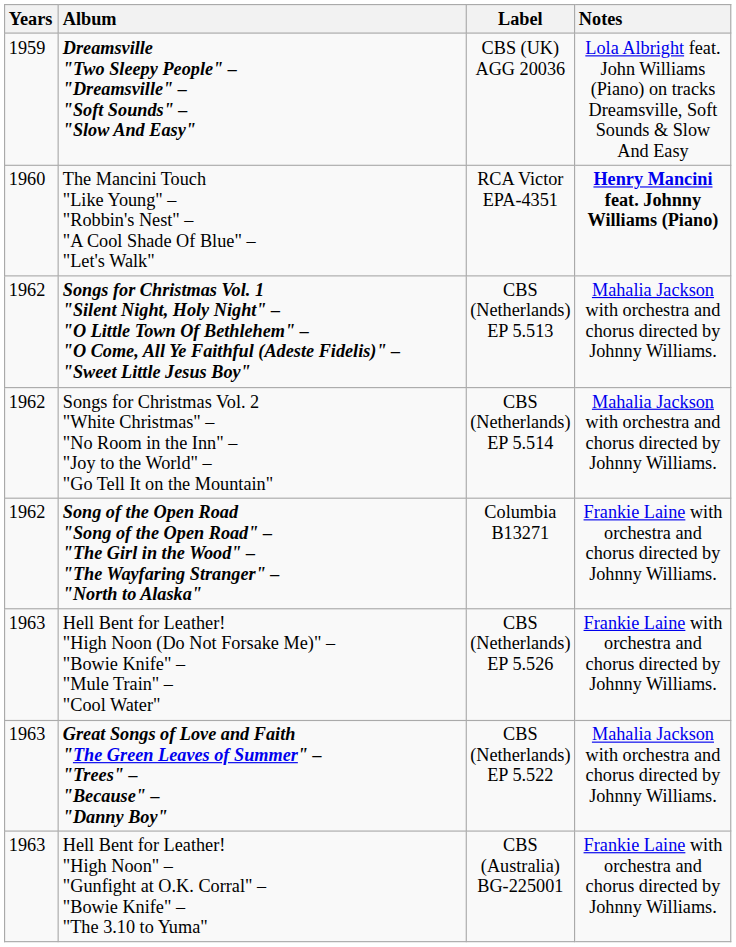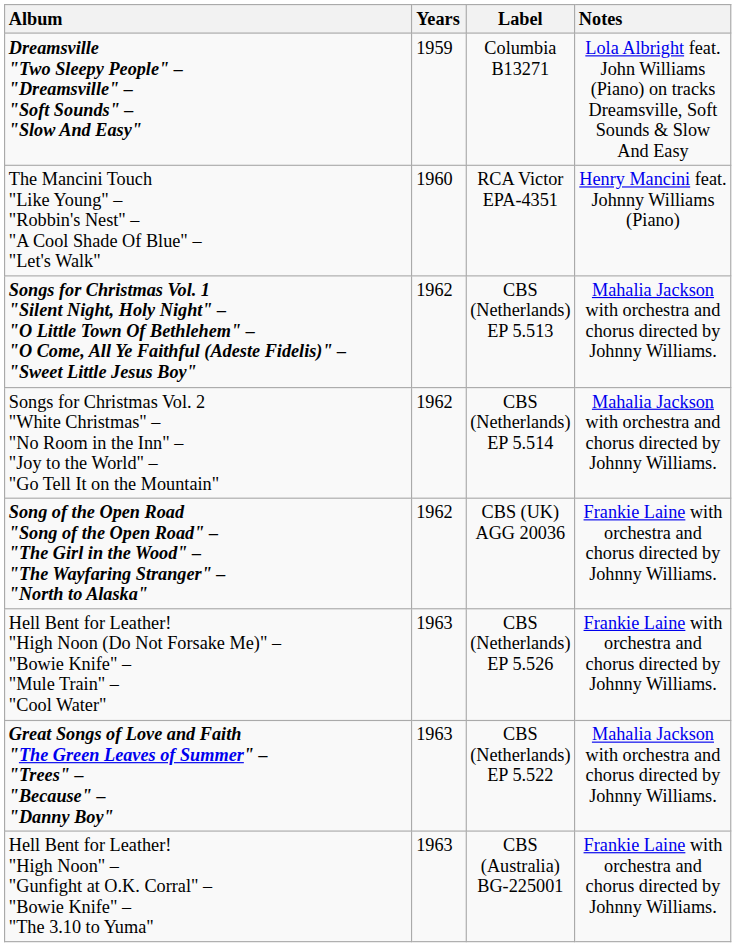columns swapped: (31, 18) <-> (90, 18)
(520, 58) CBS (UK) AGG 20036 -> (520, 58) Columbia B13271
(653, 199) bold -> (653, 199) normal
(520, 522) Columbia B13271 -> (520, 522) CBS (UK) AGG 20036
